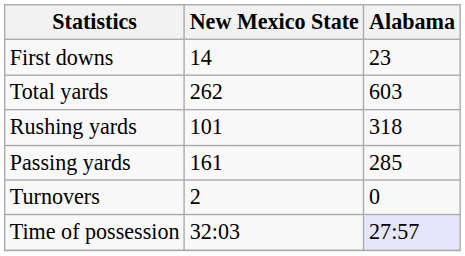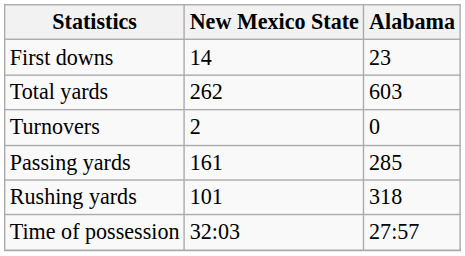rows swapped: (73, 127) <-> (55, 197)
(394, 232) lavender background -> (394, 232) no background
